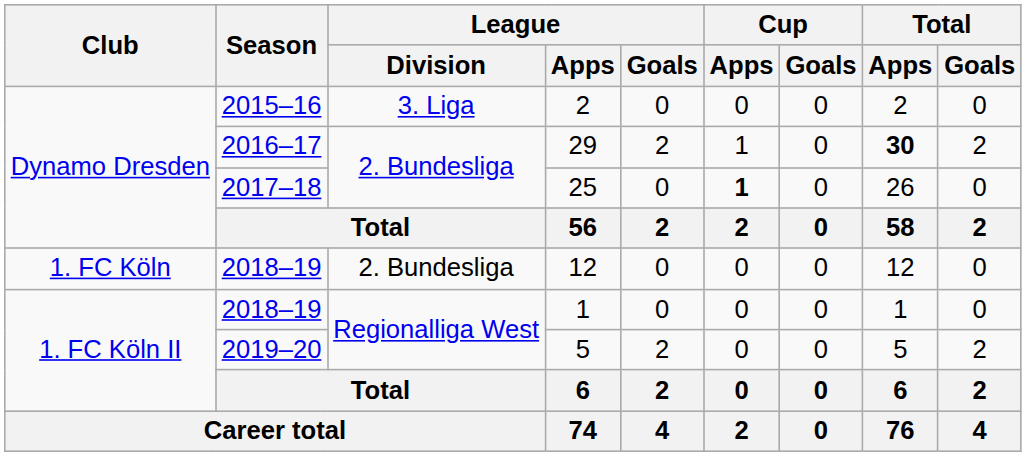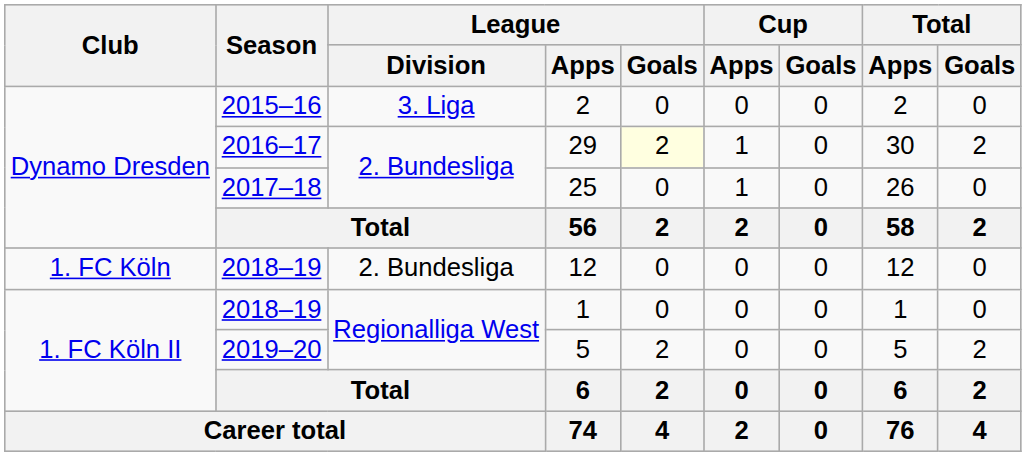(662, 146) no background -> (662, 146) lightyellow background
(900, 146) bold -> (900, 146) normal
(742, 187) bold -> (742, 187) normal
